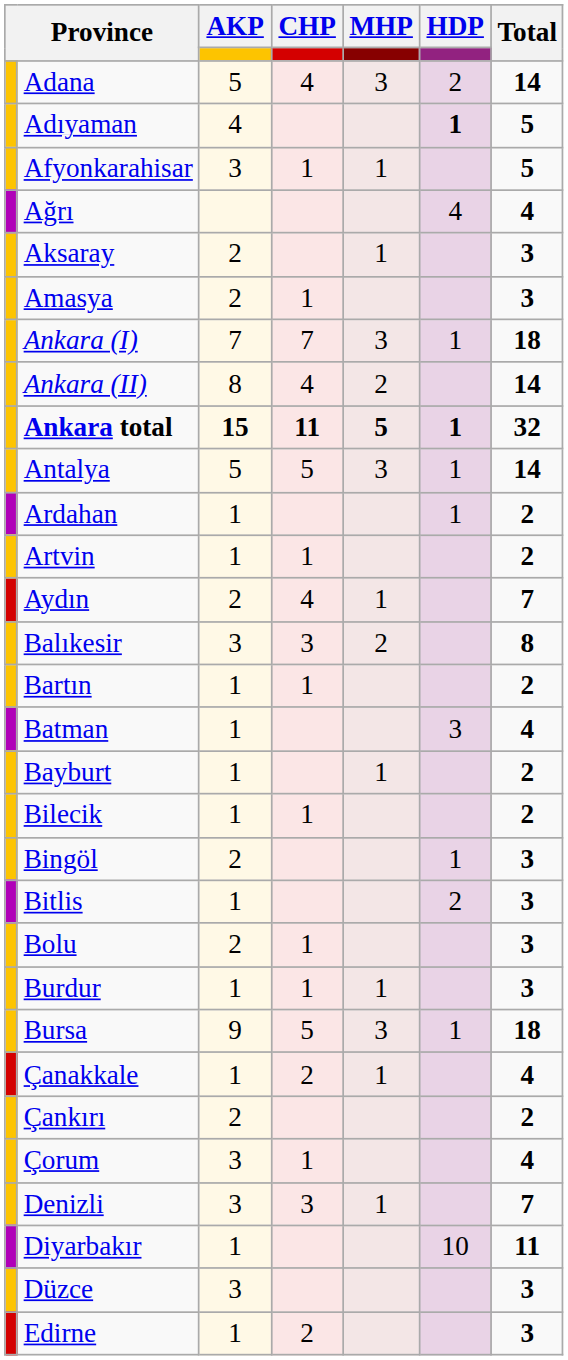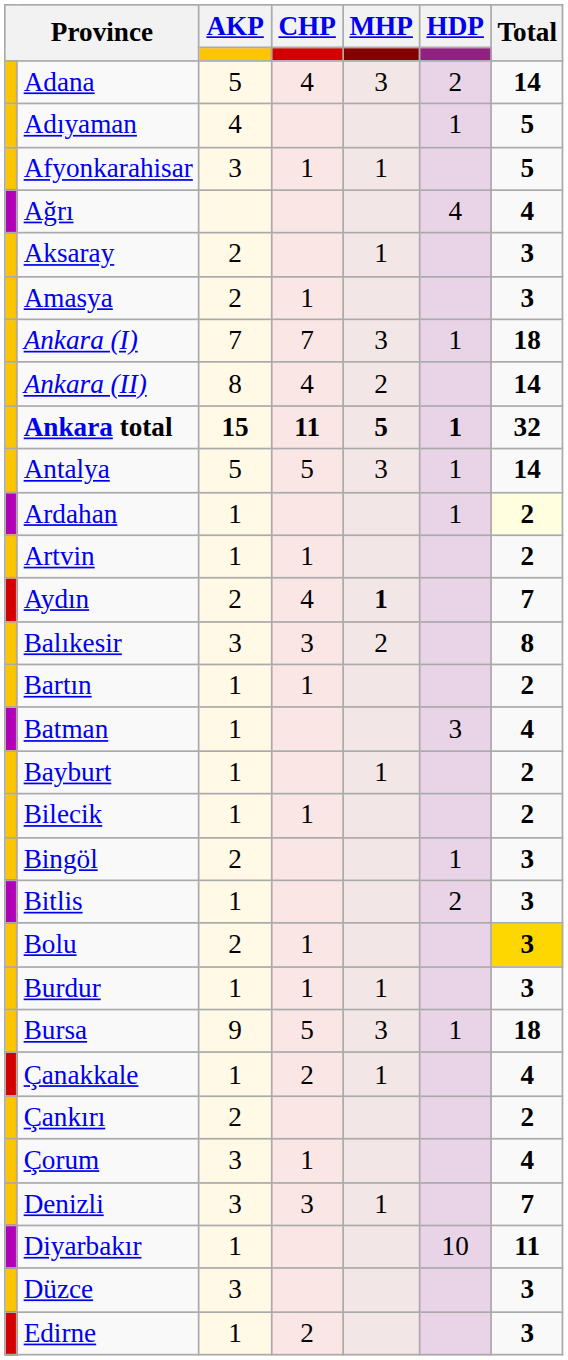(455, 124) bold -> (455, 124) normal
(527, 513) no background -> (527, 513) lightyellow background
(381, 599) normal -> (381, 599) bold
(527, 944) no background -> (527, 944) gold background
